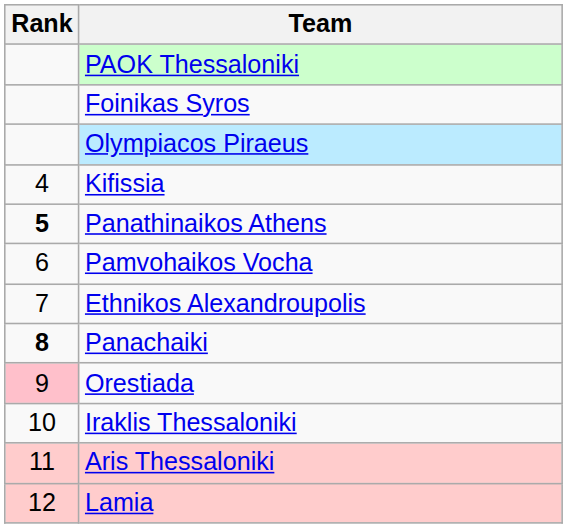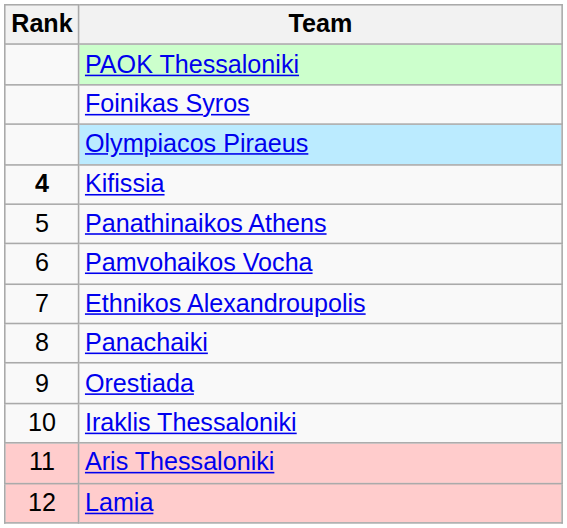(42, 183) normal -> (42, 183) bold
(42, 223) bold -> (42, 223) normal
(42, 343) bold -> (42, 343) normal
(42, 382) pink background -> (42, 382) no background
